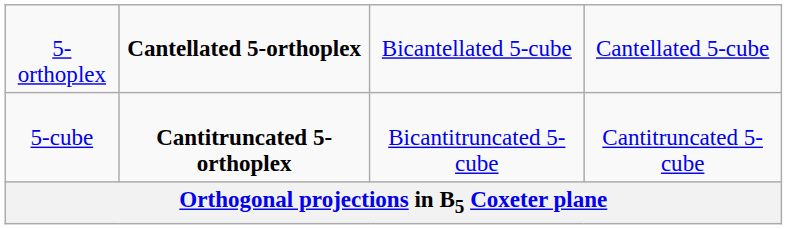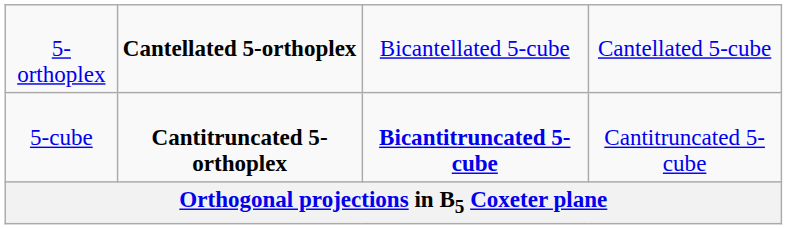(477, 150) normal -> (475, 150) bold
